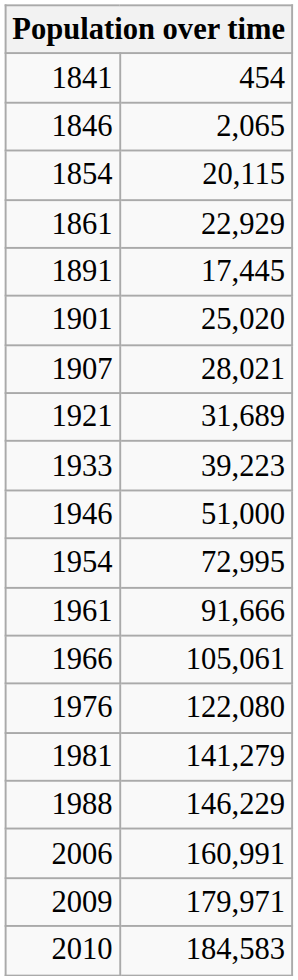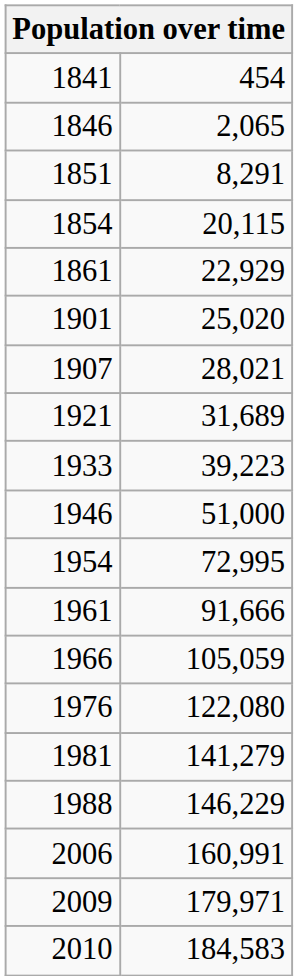+ row: (82, 174)
- row: (82, 271)
(235, 659) 105,061 -> (235, 659) 105,059
